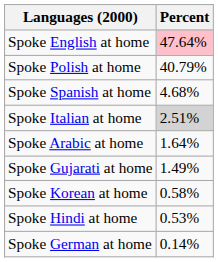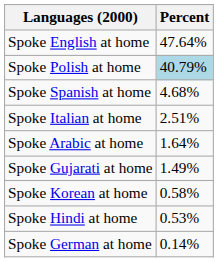(183, 42) pink background -> (183, 42) no background
(183, 67) no background -> (183, 67) lightblue background
(179, 118) lightgrey background -> (179, 118) no background
